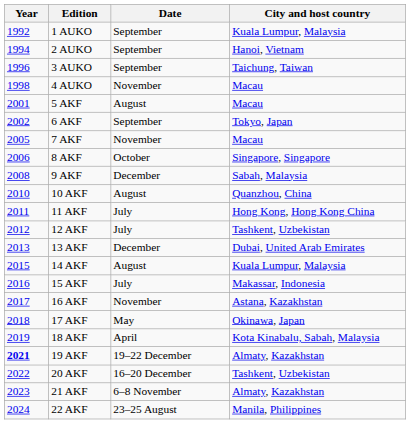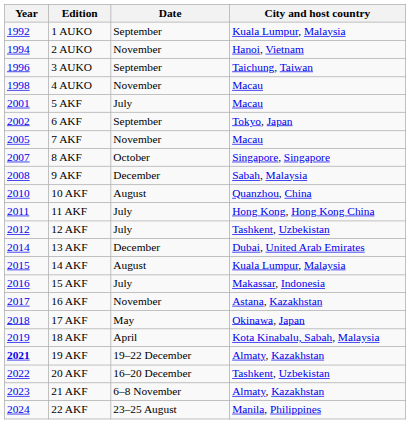(138, 49) September -> (137, 49) November
(130, 103) August -> (123, 103) July
(18, 157) 2006 -> (18, 157) 2007
(18, 247) 2013 -> (18, 247) 2014
